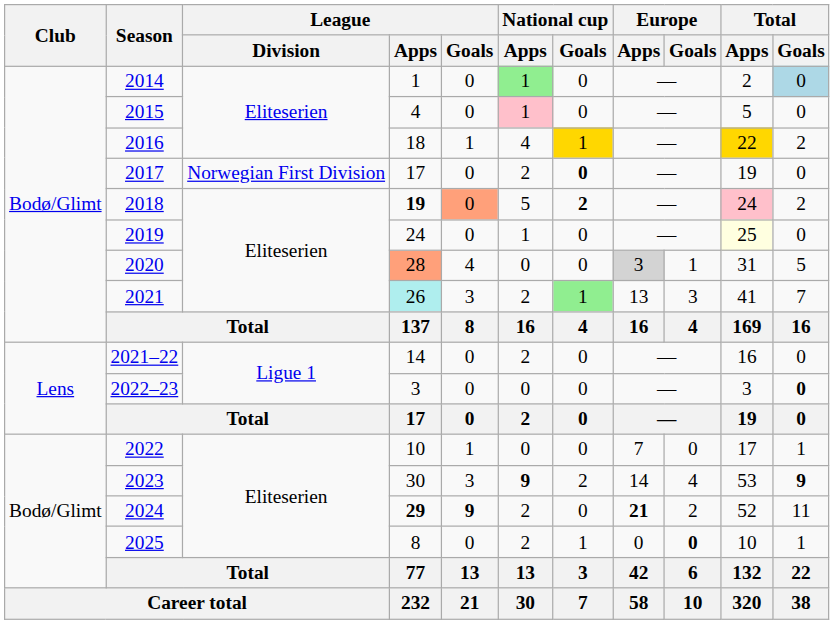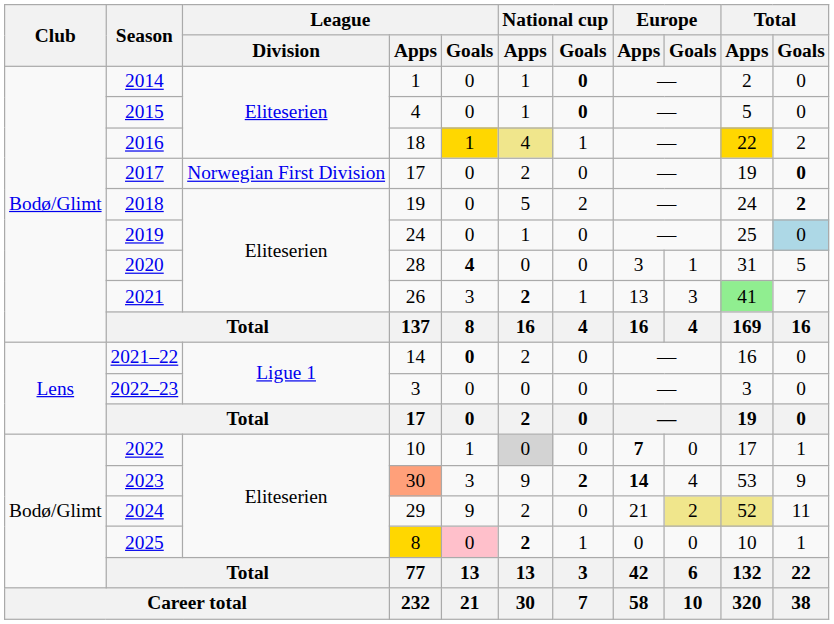(525, 81) lightgreen background -> (525, 81) no background
(583, 81) normal -> (583, 81) bold
(801, 81) lightblue background -> (801, 81) no background
(525, 111) pink background -> (525, 111) no background
(583, 111) normal -> (583, 111) bold
(470, 142) no background -> (470, 142) gold background
(525, 142) no background -> (525, 142) khaki background
(583, 142) gold background -> (583, 142) no background
(583, 173) bold -> (583, 173) normal
(801, 173) normal -> (801, 173) bold
(416, 204) bold -> (416, 204) normal
(470, 204) lightsalmon background -> (470, 204) no background
(583, 204) bold -> (583, 204) normal
(747, 204) pink background -> (747, 204) no background
(801, 204) normal -> (801, 204) bold
(747, 234) lightyellow background -> (747, 234) no background
(801, 234) no background -> (801, 234) lightblue background
(416, 265) lightsalmon background -> (416, 265) no background
(470, 265) normal -> (470, 265) bold
(639, 265) lightgrey background -> (639, 265) no background
(416, 296) paleturquoise background -> (416, 296) no background
(525, 296) normal -> (525, 296) bold
(583, 296) lightgreen background -> (583, 296) no background
(747, 296) no background -> (747, 296) lightgreen background
(470, 357) normal -> (470, 357) bold
(801, 388) bold -> (801, 388) normal
(525, 449) no background -> (525, 449) lightgrey background
(639, 449) normal -> (639, 449) bold
(416, 480) no background -> (416, 480) lightsalmon background
(525, 480) bold -> (525, 480) normal
(583, 480) normal -> (583, 480) bold
(639, 480) normal -> (639, 480) bold
(801, 480) bold -> (801, 480) normal
(416, 511) bold -> (416, 511) normal
(470, 511) bold -> (470, 511) normal
(639, 511) bold -> (639, 511) normal
(693, 511) no background -> (693, 511) khaki background
(747, 511) no background -> (747, 511) khaki background
(416, 541) no background -> (416, 541) gold background
(470, 541) no background -> (470, 541) pink background
(525, 541) normal -> (525, 541) bold
(693, 541) bold -> (693, 541) normal
